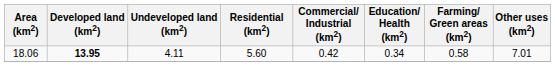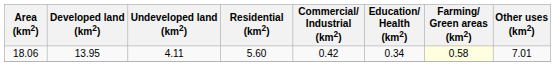(87, 53) bold -> (87, 53) normal
(459, 53) no background -> (459, 53) lightyellow background
